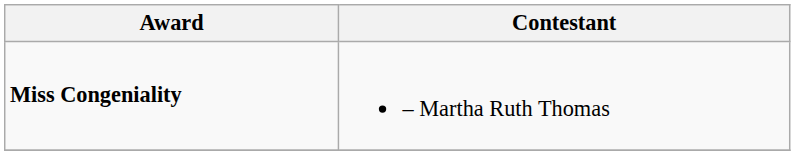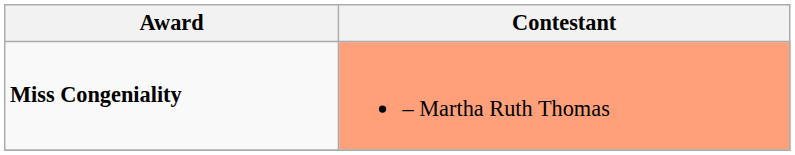(564, 109) no background -> (564, 109) lightsalmon background
